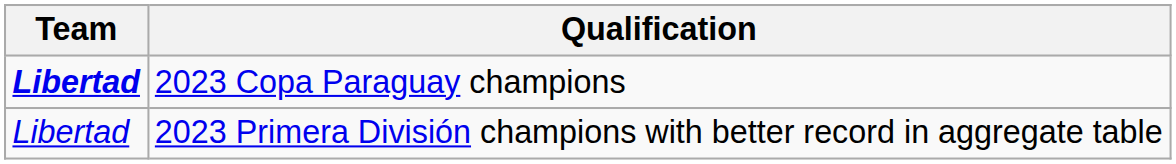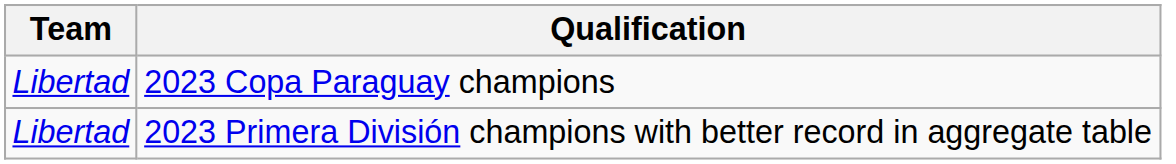(76, 81) bold -> (71, 81) normal
